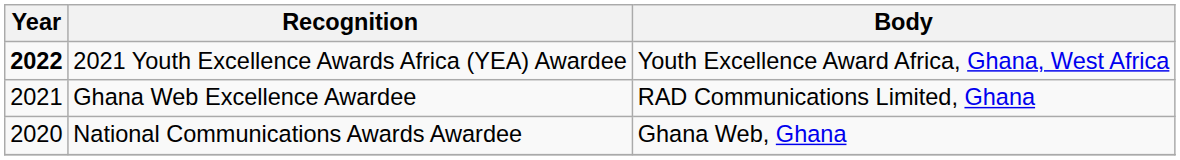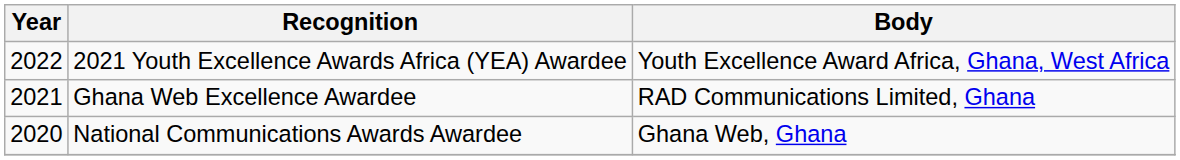(36, 60) bold -> (36, 60) normal
